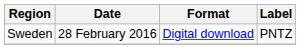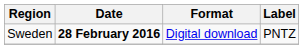(107, 34) normal -> (109, 34) bold
